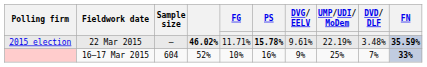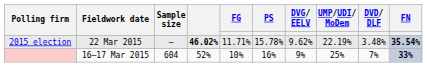(269, 42) bold -> (269, 42) normal
(301, 42) 9.61% -> (301, 42) 9.62%
(406, 42) 35.59% -> (406, 42) 35.54%
